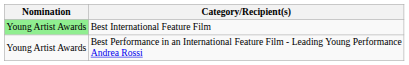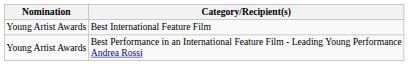(46, 27) lightgreen background -> (46, 27) no background
